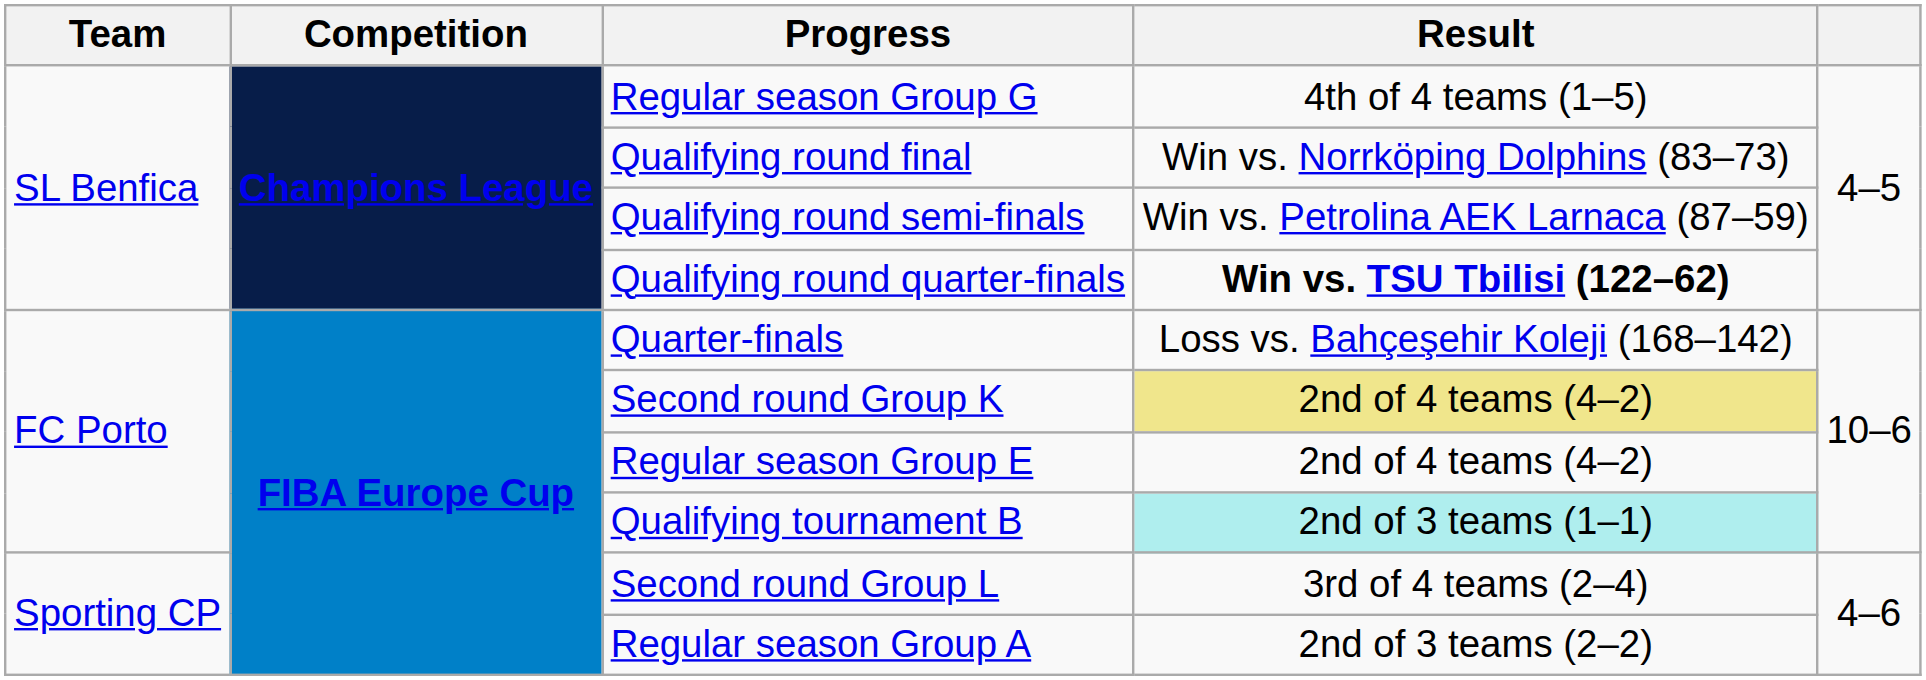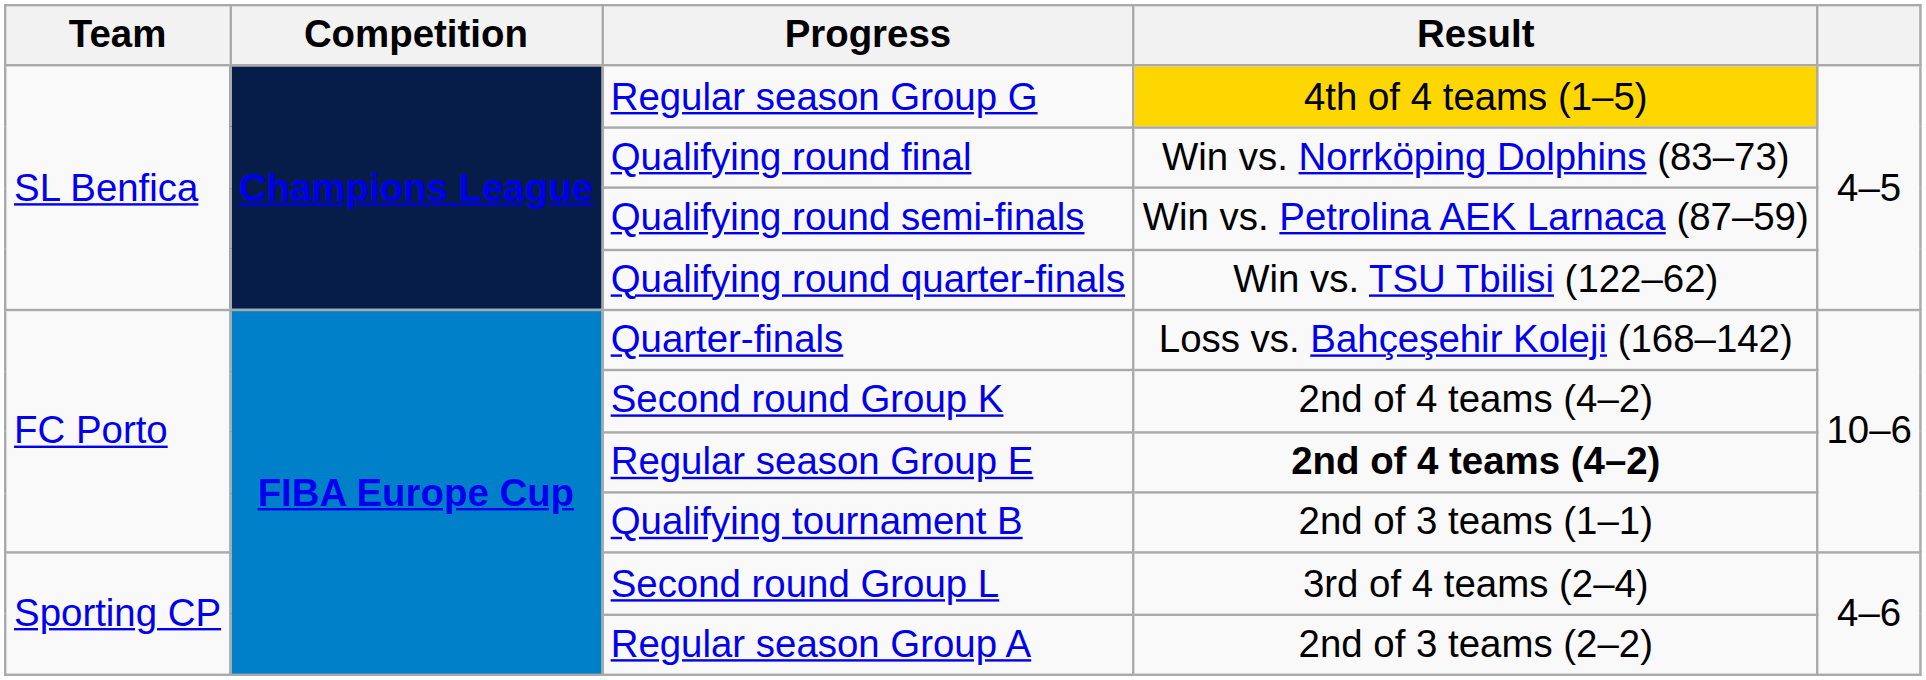(1476, 95) no background -> (1476, 95) gold background
(1476, 278) bold -> (1476, 278) normal
(1476, 400) khaki background -> (1476, 400) no background
(1476, 461) normal -> (1476, 461) bold
(1476, 522) paleturquoise background -> (1476, 522) no background
